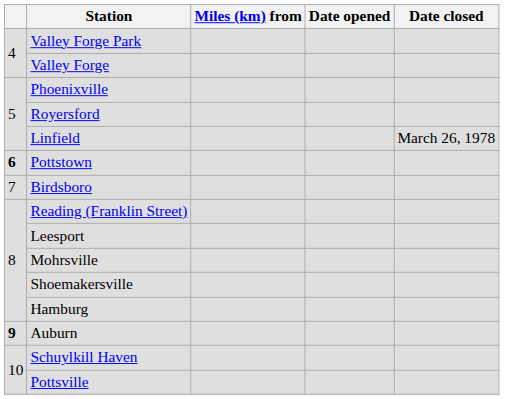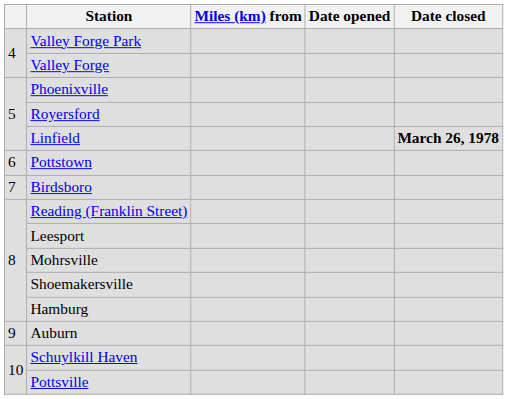(446, 138) normal -> (448, 138) bold
(12, 162) bold -> (12, 162) normal
(12, 333) bold -> (12, 333) normal
